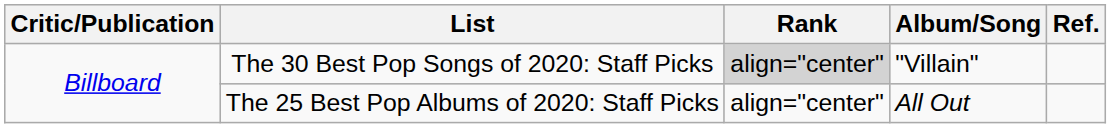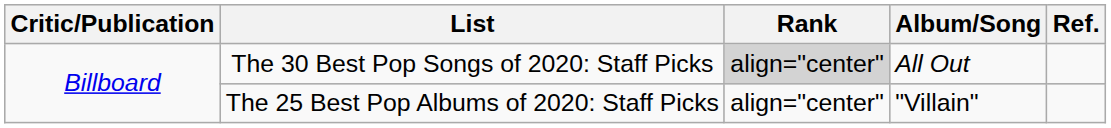(937, 63) "Villain" -> (932, 63) All Out
(932, 102) All Out -> (937, 102) "Villain"
